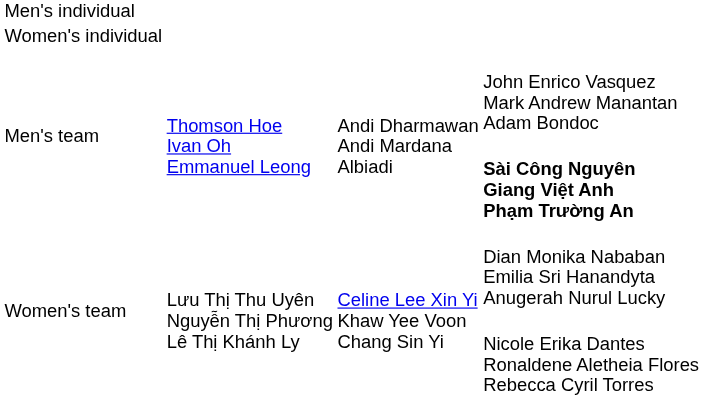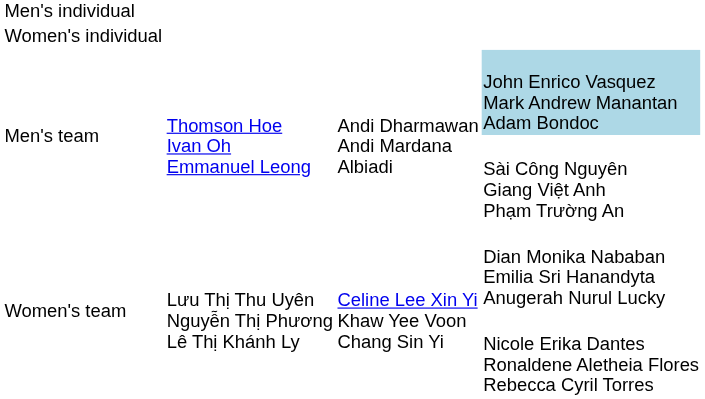(580, 102) no background -> (580, 102) lightblue background
(559, 190) bold -> (555, 190) normal
